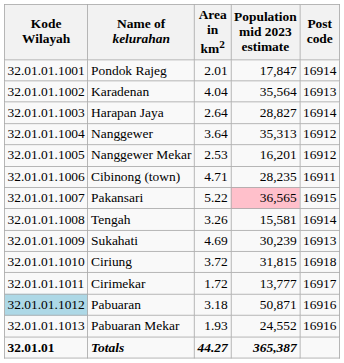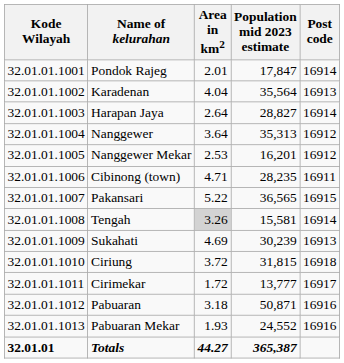(278, 198) pink background -> (278, 198) no background
(216, 219) no background -> (216, 219) lightgrey background
(46, 304) lightblue background -> (46, 304) no background
